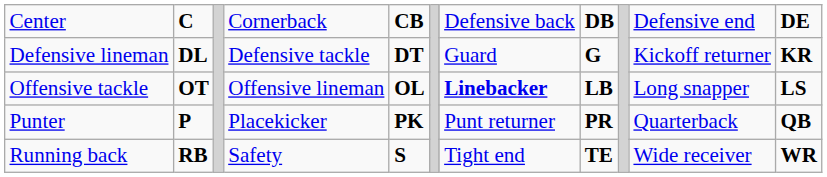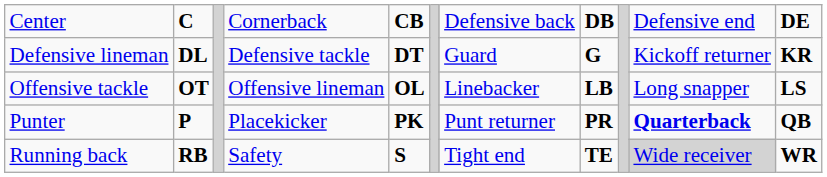(496, 88) bold -> (492, 88) normal
(686, 121) normal -> (692, 121) bold
(693, 155) no background -> (693, 155) lightgrey background
